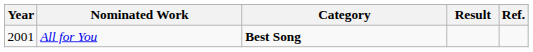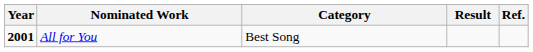(21, 36) normal -> (21, 36) bold
(273, 36) bold -> (272, 36) normal
